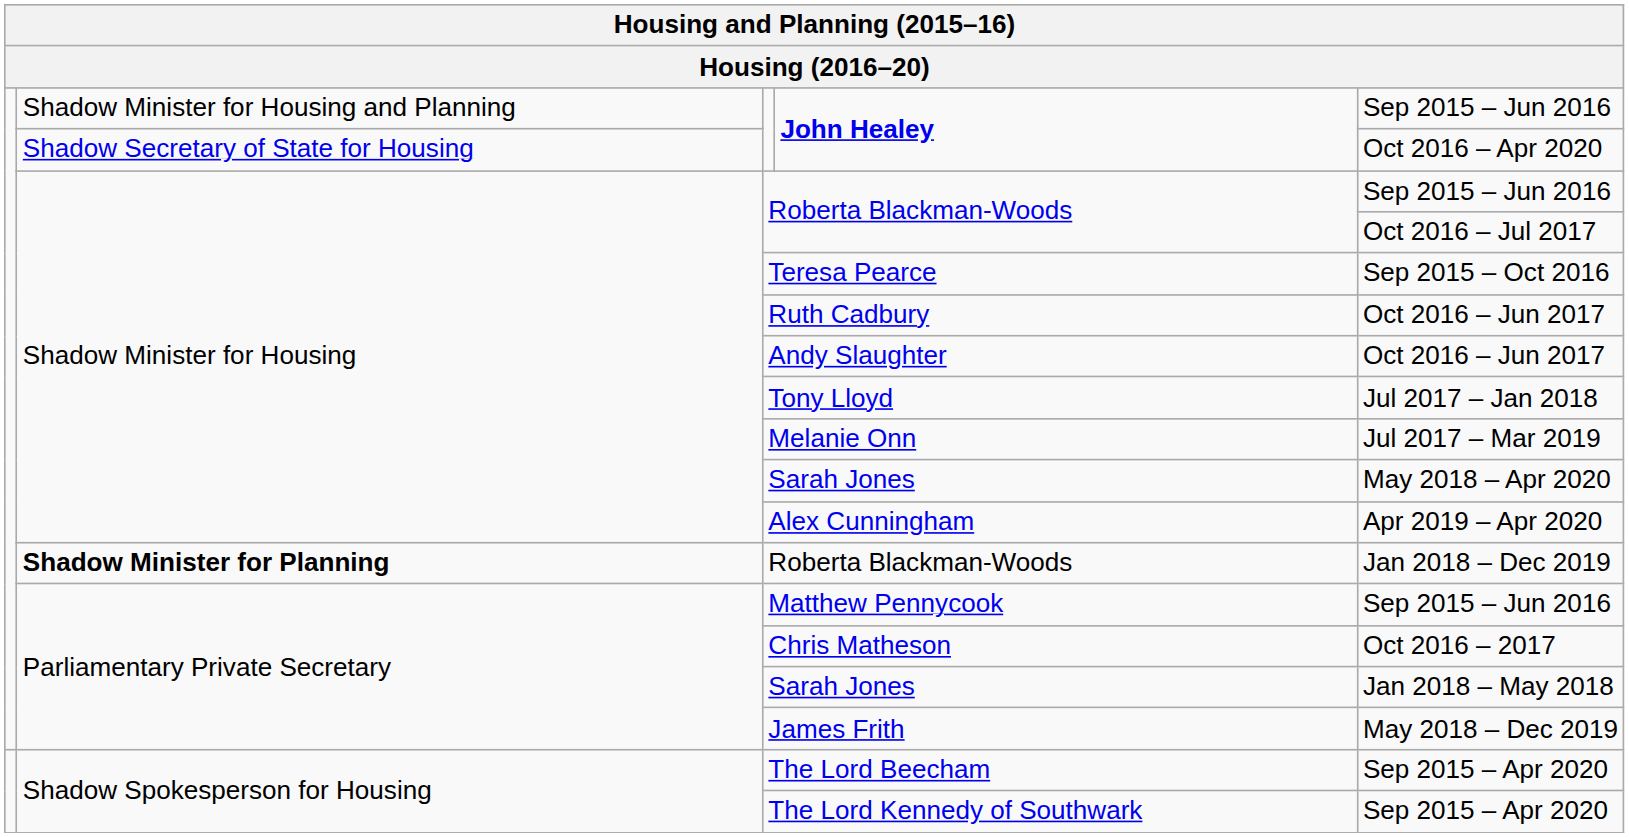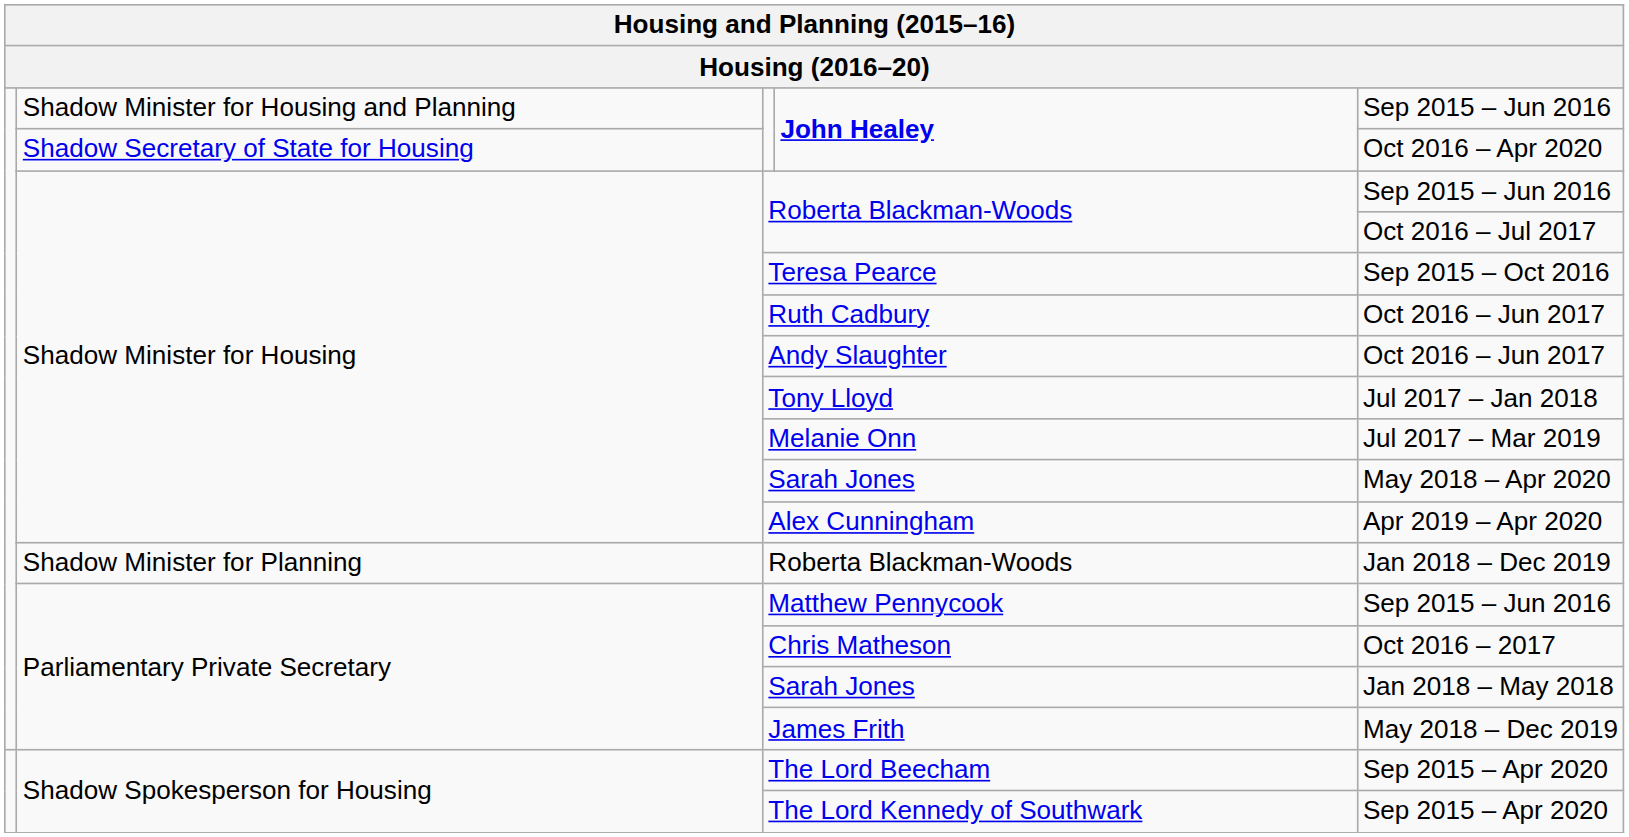(206, 562) bold -> (192, 562) normal
